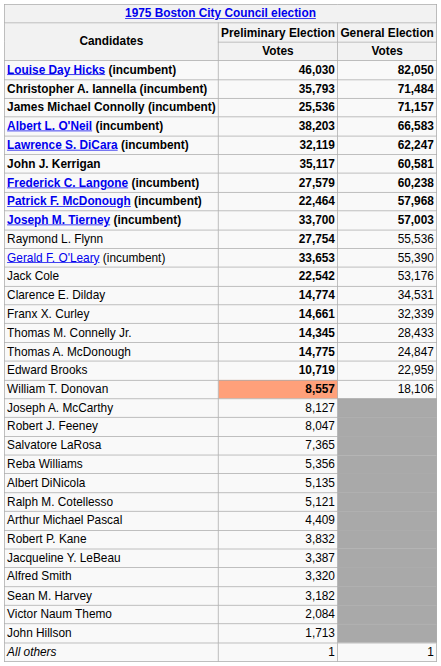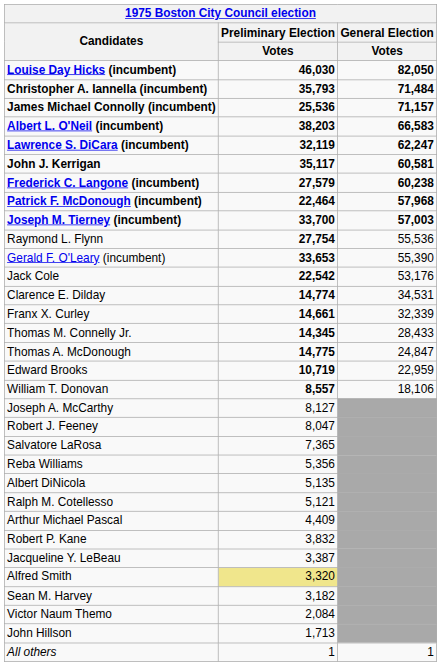(320, 389) lightsalmon background -> (320, 389) no background
(320, 577) no background -> (320, 577) khaki background
